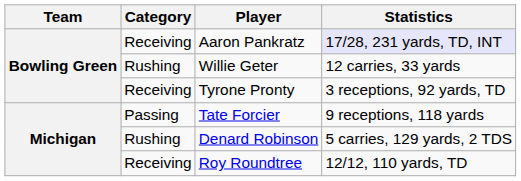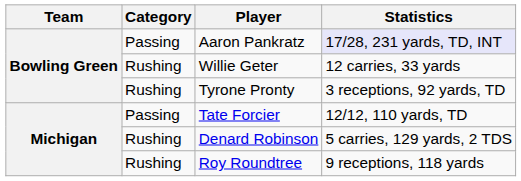(158, 41) Receiving -> (152, 41) Passing
(158, 90) Receiving -> (153, 90) Rushing
(405, 114) 9 receptions, 118 yards -> (396, 114) 12/12, 110 yards, TD
(158, 163) Receiving -> (153, 163) Rushing
(396, 163) 12/12, 110 yards, TD -> (405, 163) 9 receptions, 118 yards
